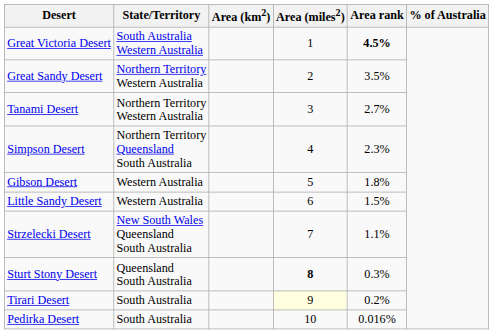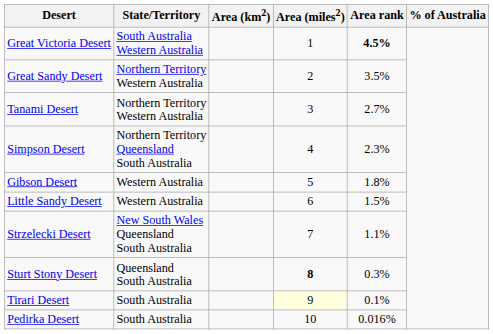(377, 300) 0.2% -> (377, 300) 0.1%
